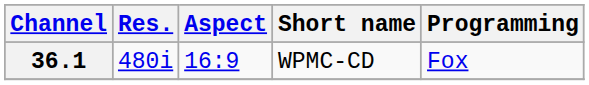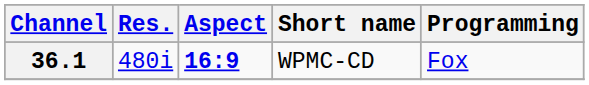(212, 61) normal -> (212, 61) bold
